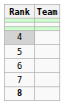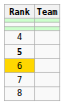(20, 38) lightgrey background -> (20, 38) no background
(20, 52) normal -> (20, 52) bold
(20, 66) no background -> (20, 66) gold background
(20, 93) bold -> (20, 93) normal
